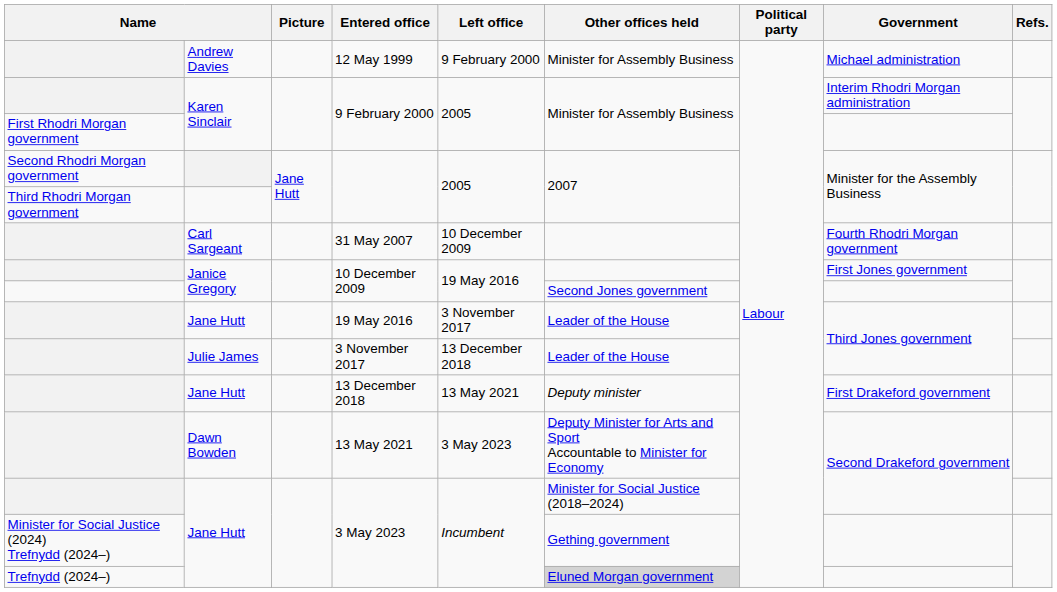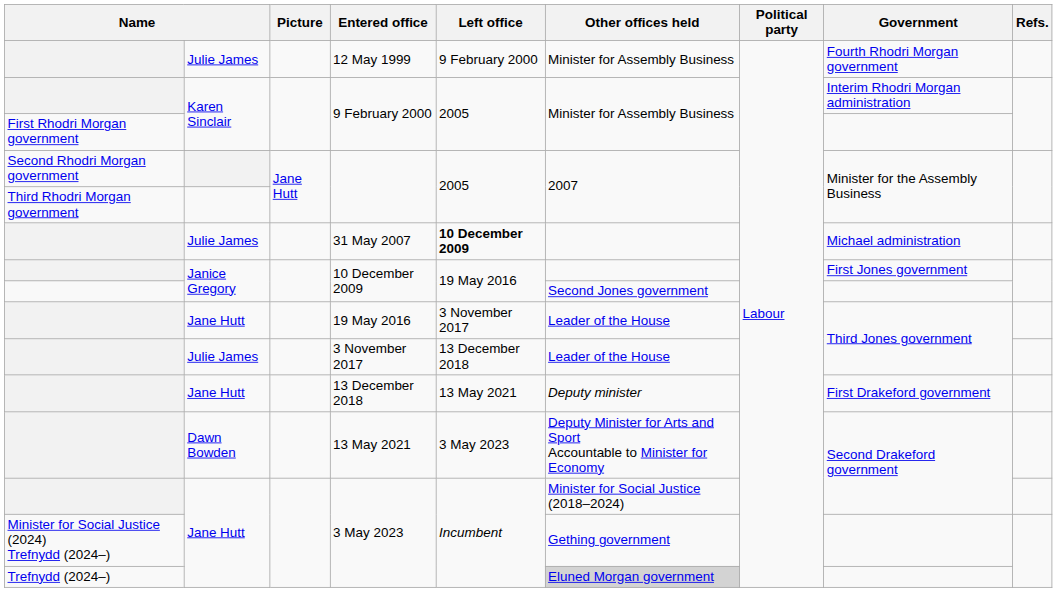(210, 59) Andrew Davies -> (223, 59) Julie James
(893, 59) Michael administration -> (893, 59) Fourth Rhodri Morgan government
(215, 241) Carl Sargeant -> (223, 241) Julie James
(482, 241) normal -> (481, 241) bold
(892, 241) Fourth Rhodri Morgan government -> (894, 241) Michael administration
